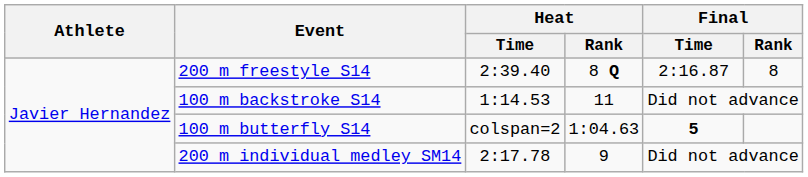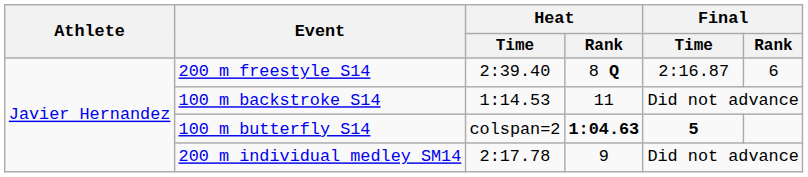(773, 72) 8 -> (773, 72) 6
(604, 129) normal -> (604, 129) bold
